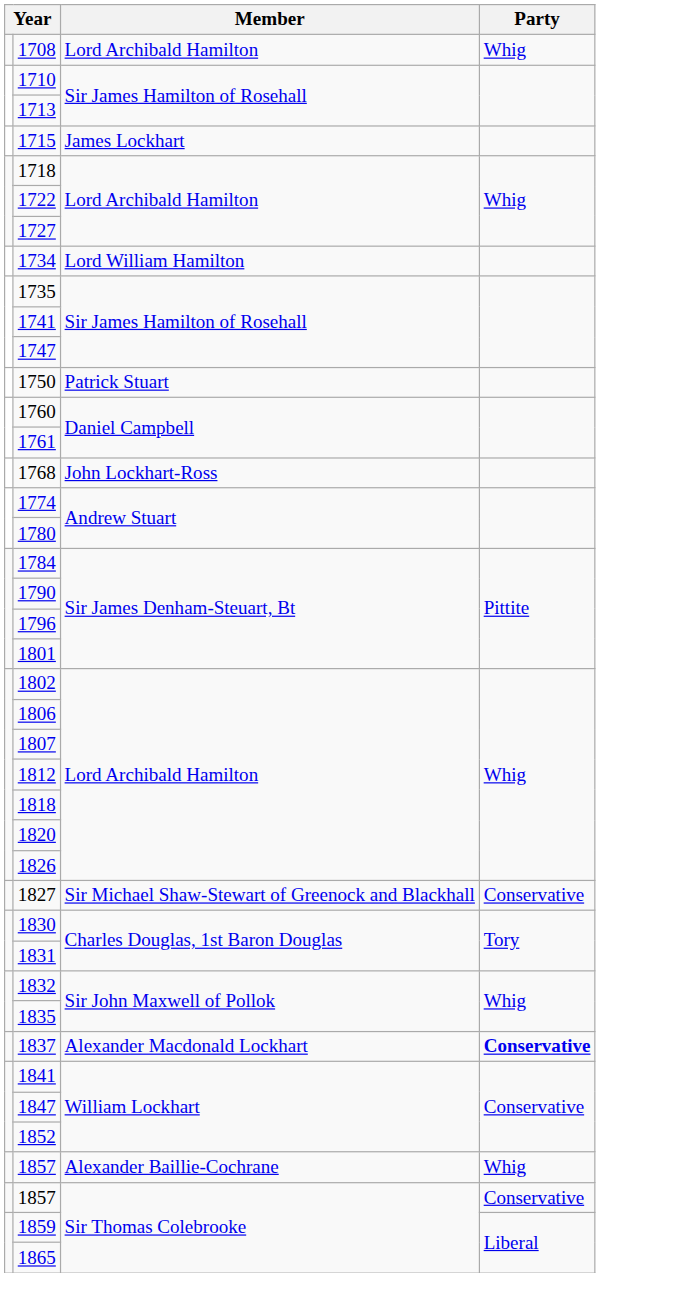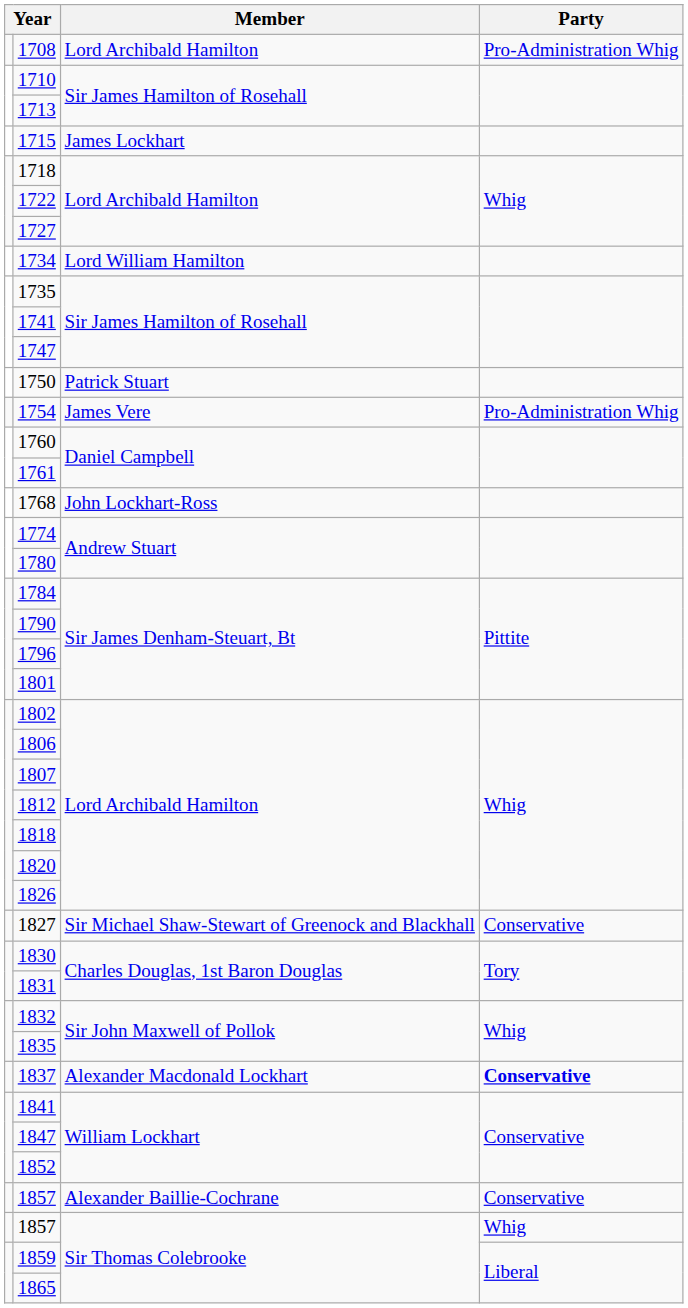(505, 49) Whig -> (581, 49) Pro-Administration Whig
+ row: (37, 412)
(505, 1167) Whig -> (534, 1197) Conservative
(534, 1197) Conservative -> (505, 1227) Whig
